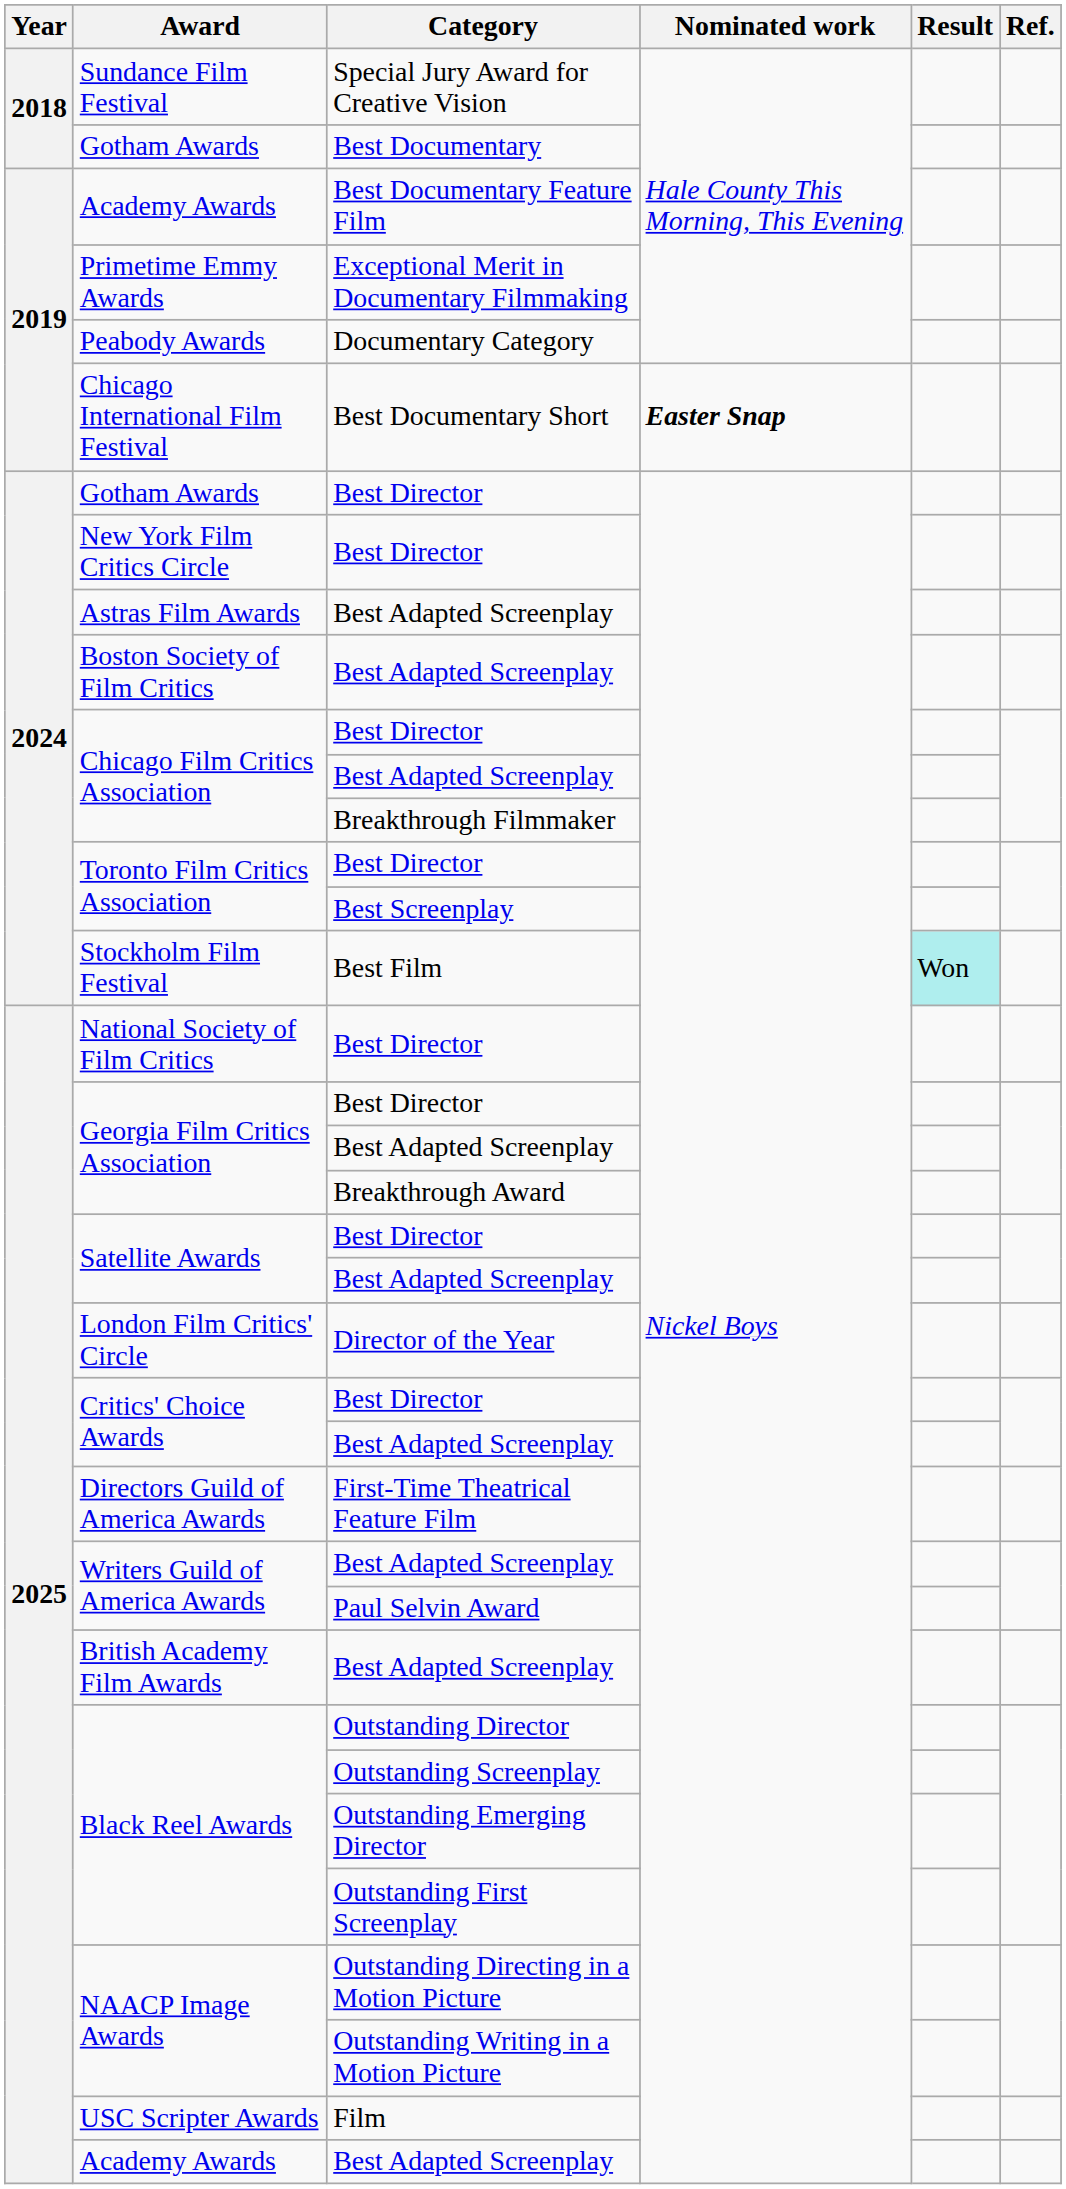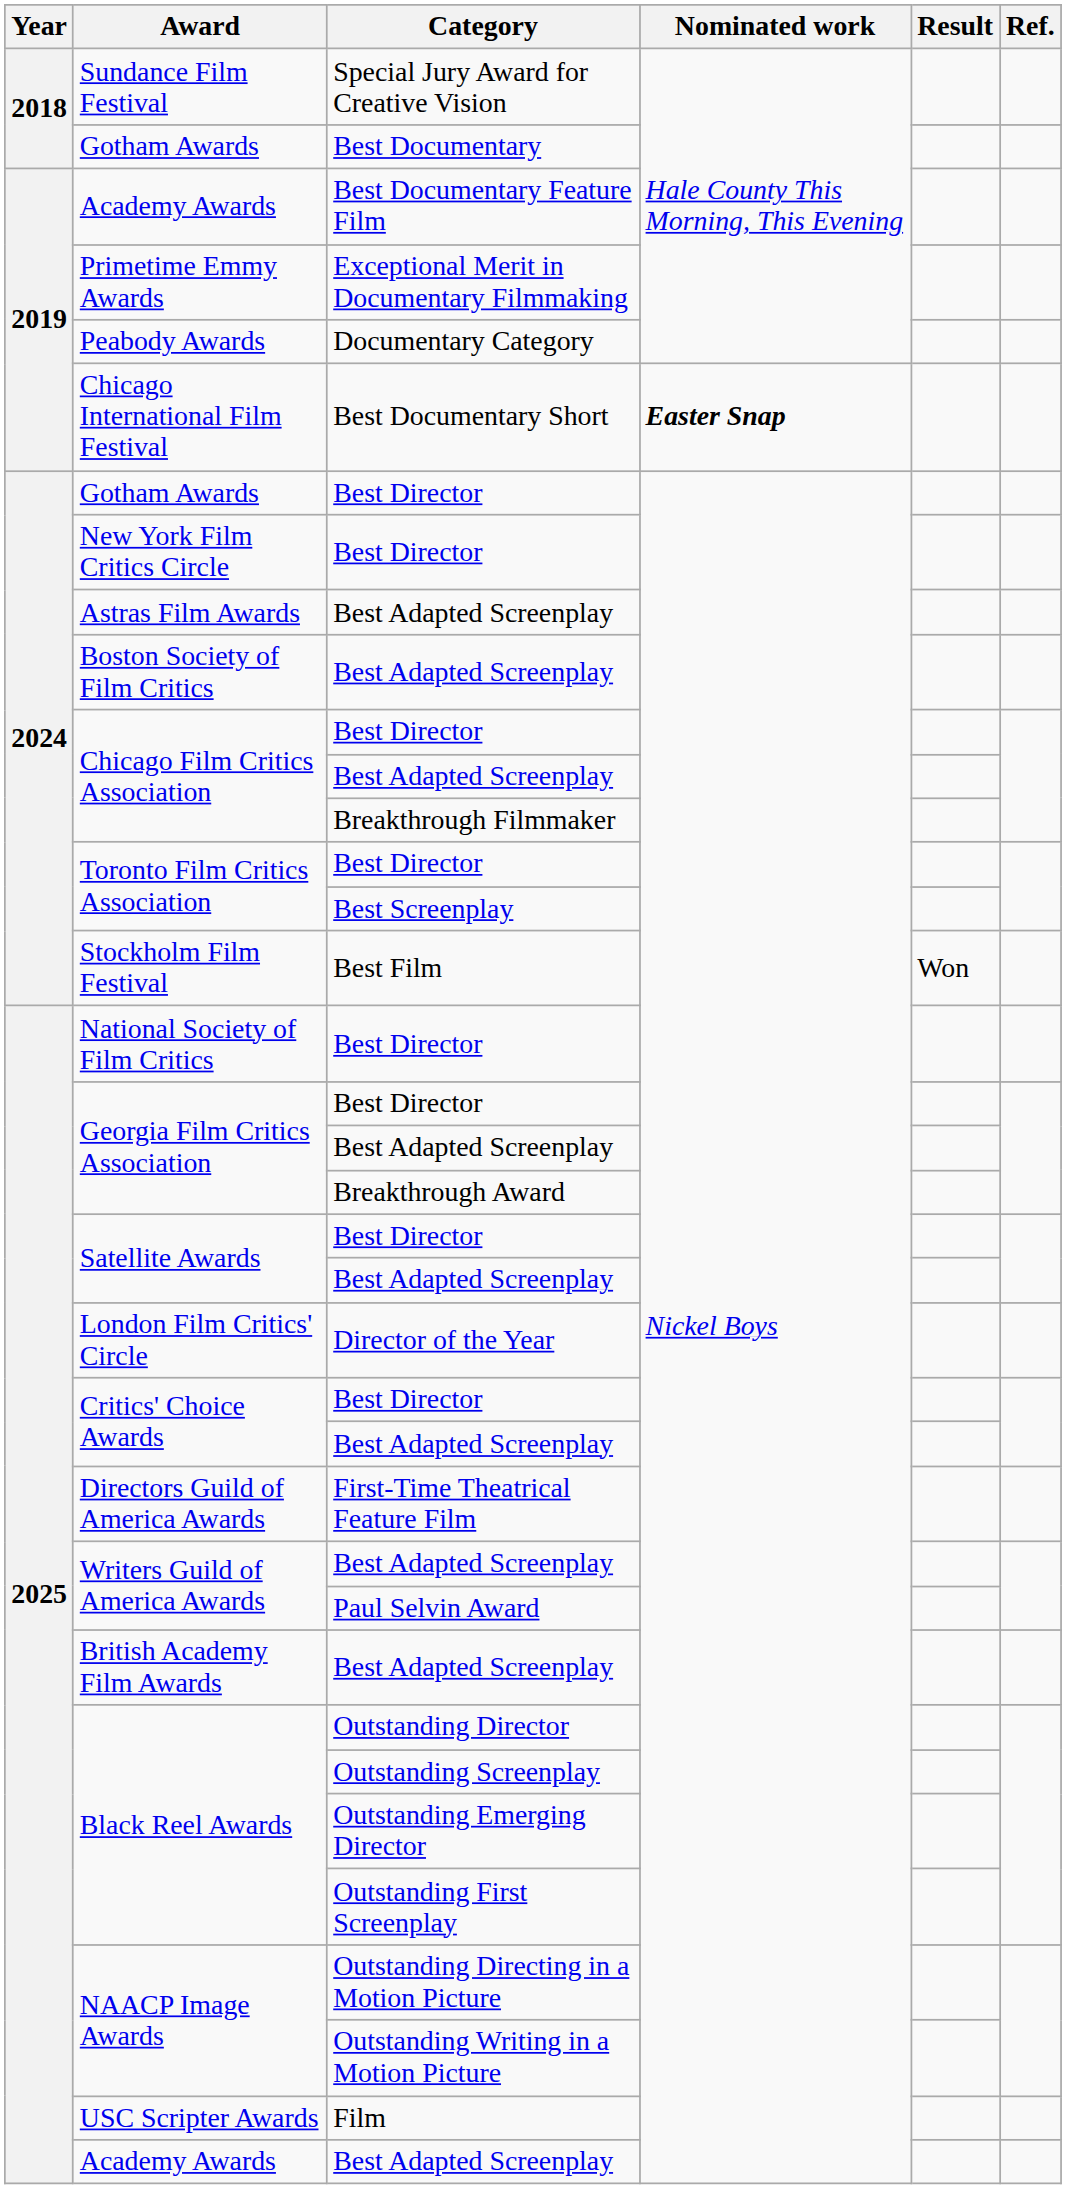(943, 967) paleturquoise background -> (943, 967) no background
